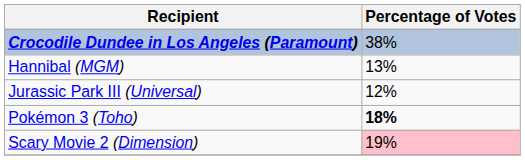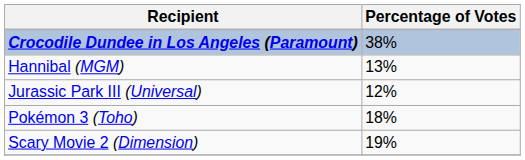(381, 117) bold -> (381, 117) normal
(381, 142) pink background -> (381, 142) no background
